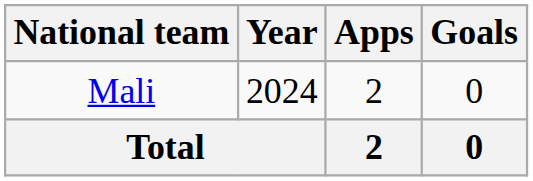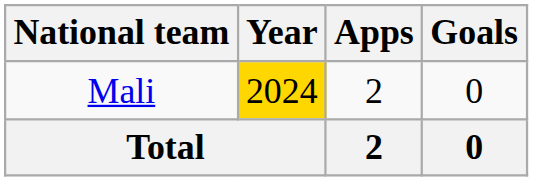(282, 89) no background -> (282, 89) gold background
